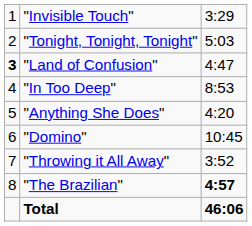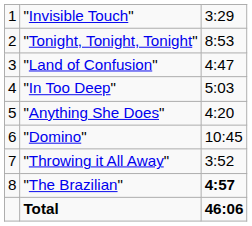(219, 40) 5:03 -> (219, 40) 8:53
(12, 64) bold -> (12, 64) normal
(219, 88) 8:53 -> (219, 88) 5:03
